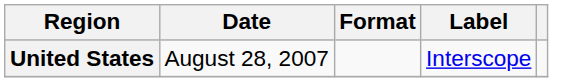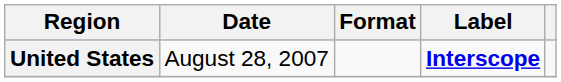(479, 58) normal -> (483, 58) bold
